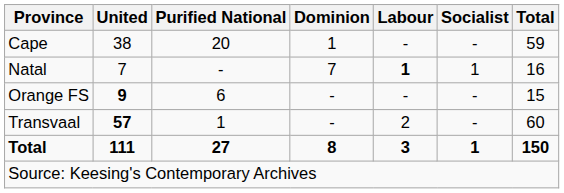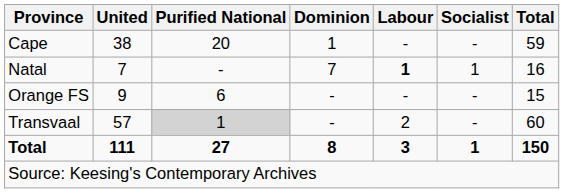(122, 95) bold -> (122, 95) normal
(122, 122) bold -> (122, 122) normal
(221, 122) no background -> (221, 122) lightgrey background
